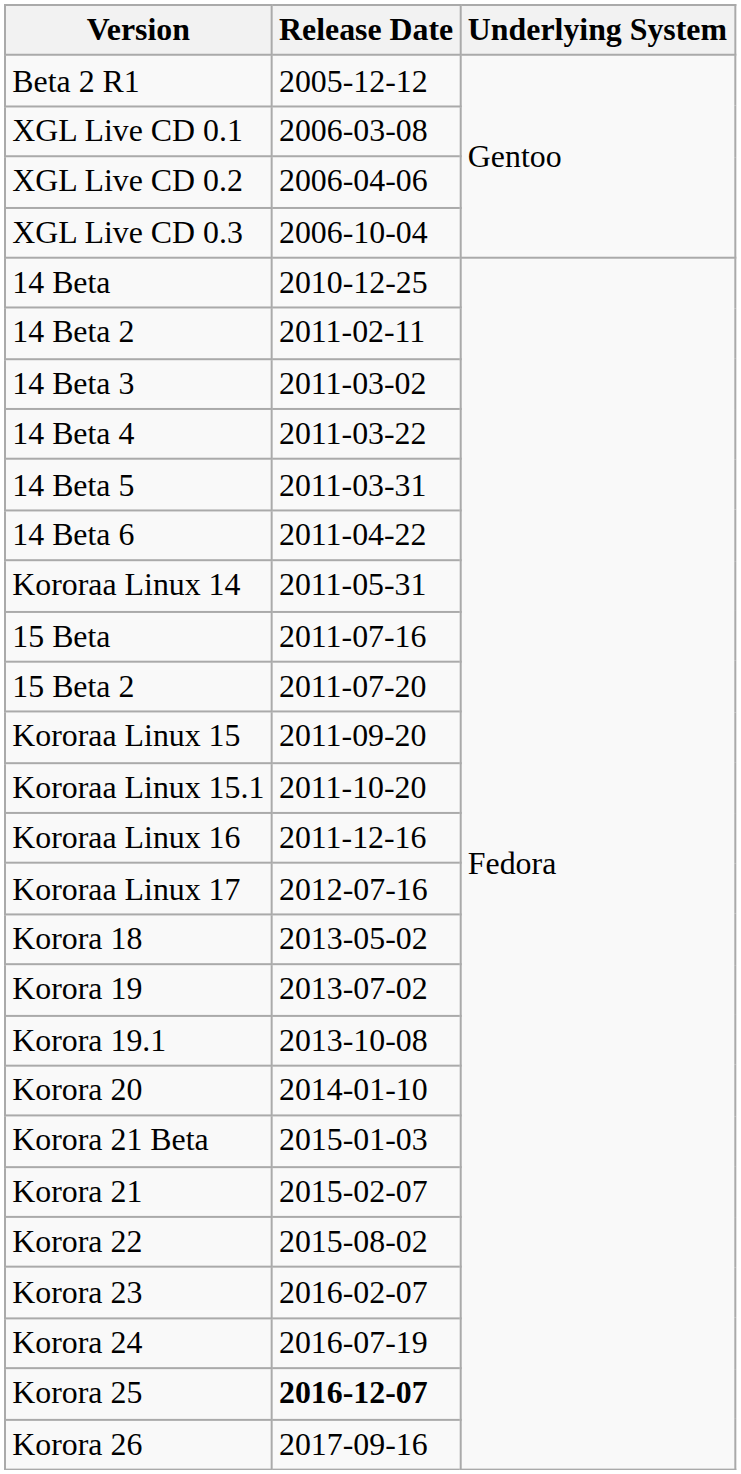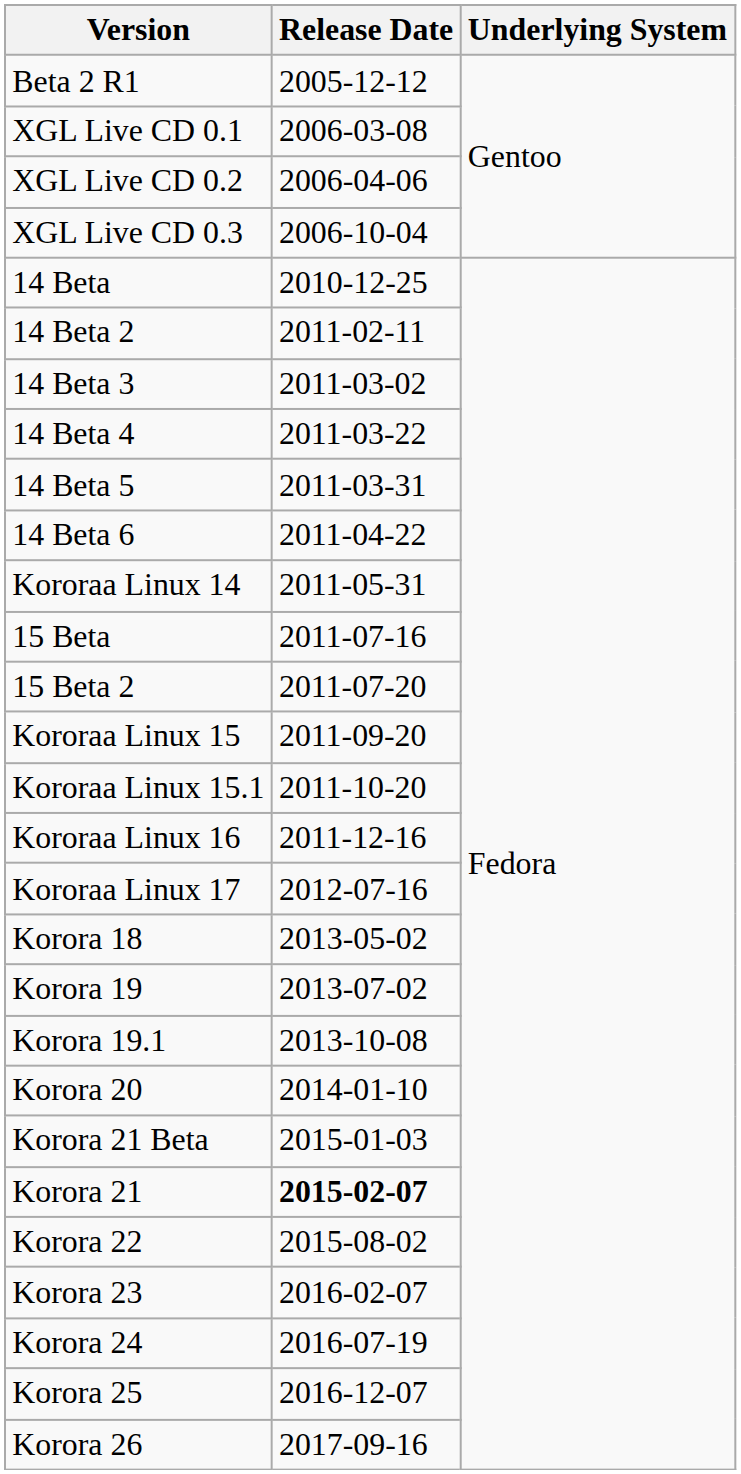(353, 1191) normal -> (353, 1191) bold
(353, 1393) bold -> (353, 1393) normal
